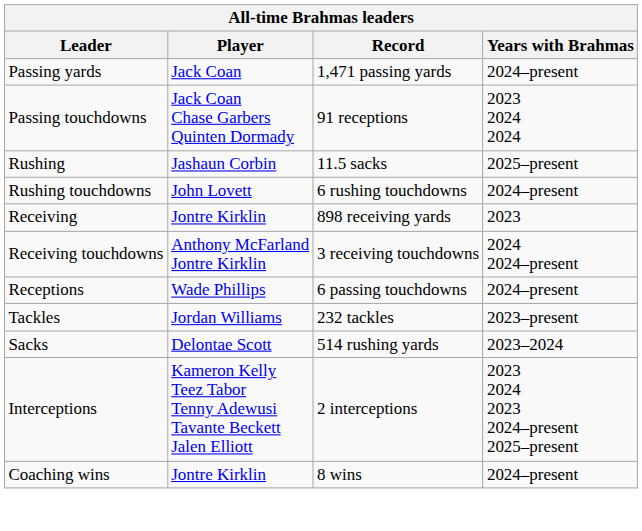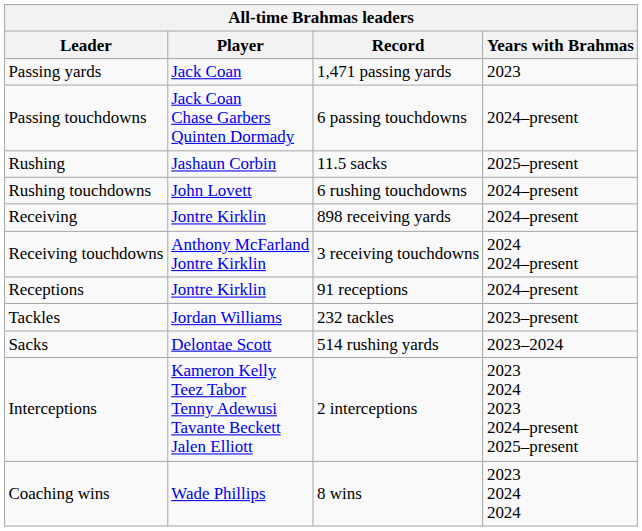(533, 71) 2024–present -> (504, 71) 2023
(363, 117) 91 receptions -> (392, 117) 6 passing touchdowns
(504, 117) 2023 2024 2024 -> (533, 117) 2024–present
(504, 217) 2023 -> (533, 217) 2024–present
(218, 290) Wade Phillips -> (219, 290) Jontre Kirklin
(392, 290) 6 passing touchdowns -> (363, 290) 91 receptions
(219, 474) Jontre Kirklin -> (218, 493) Wade Phillips
(533, 474) 2024–present -> (504, 493) 2023 2024 2024
